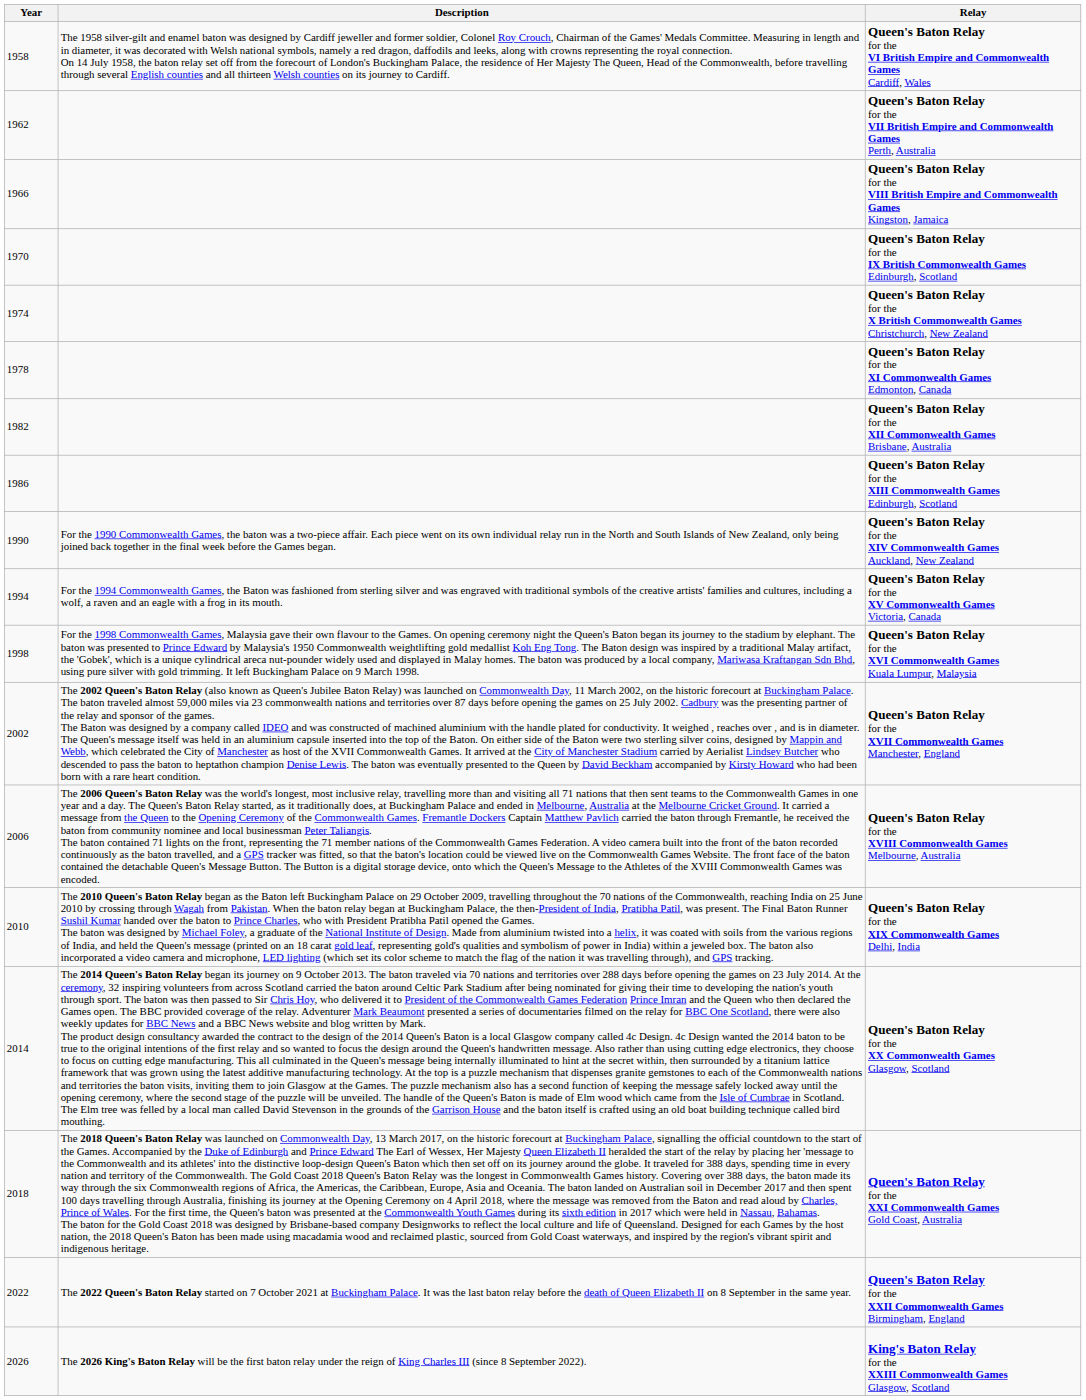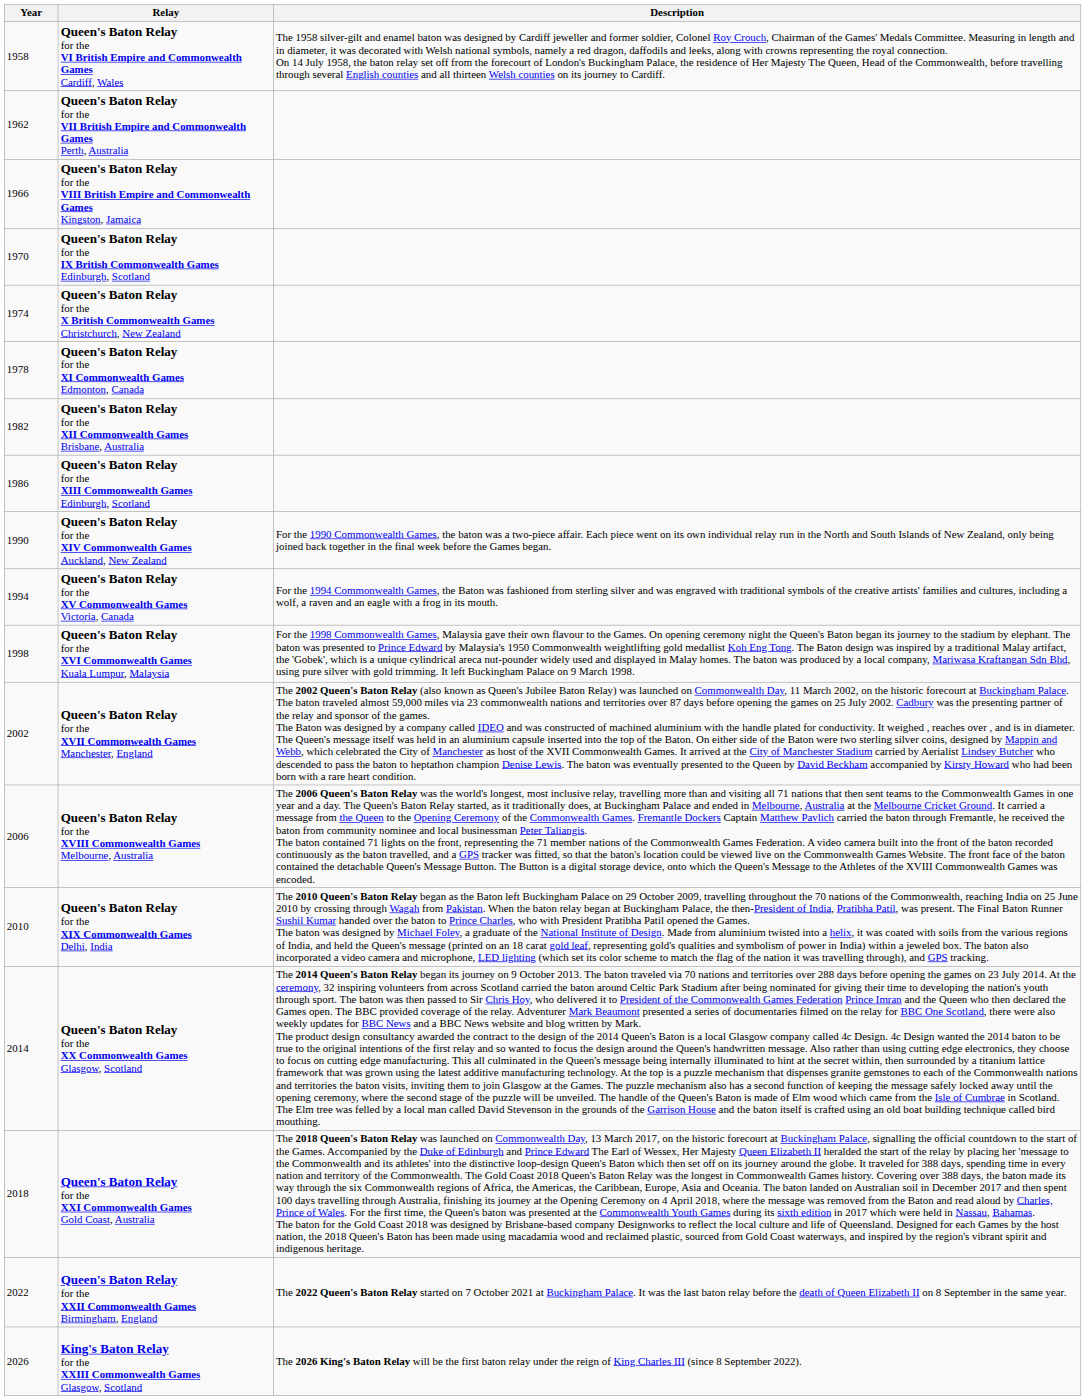columns swapped: (973, 13) <-> (462, 13)
